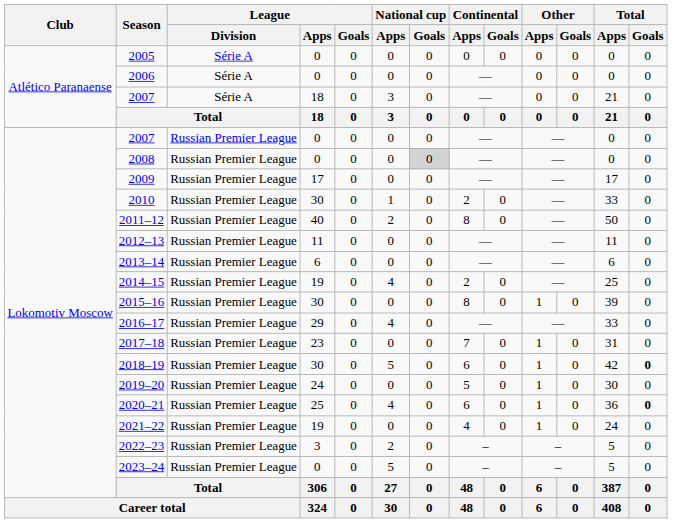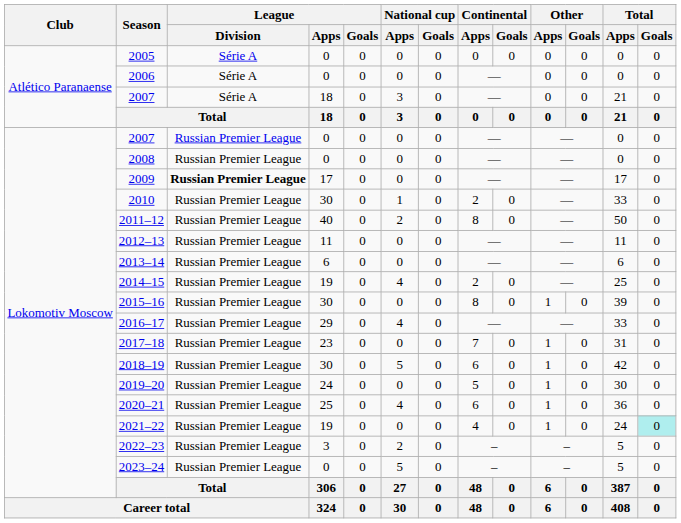(429, 158) lightgrey background -> (438, 158) no background
(234, 179) normal -> (238, 179) bold
(648, 364) bold -> (657, 364) normal
(648, 405) bold -> (657, 405) normal
(648, 425) no background -> (657, 425) paleturquoise background
